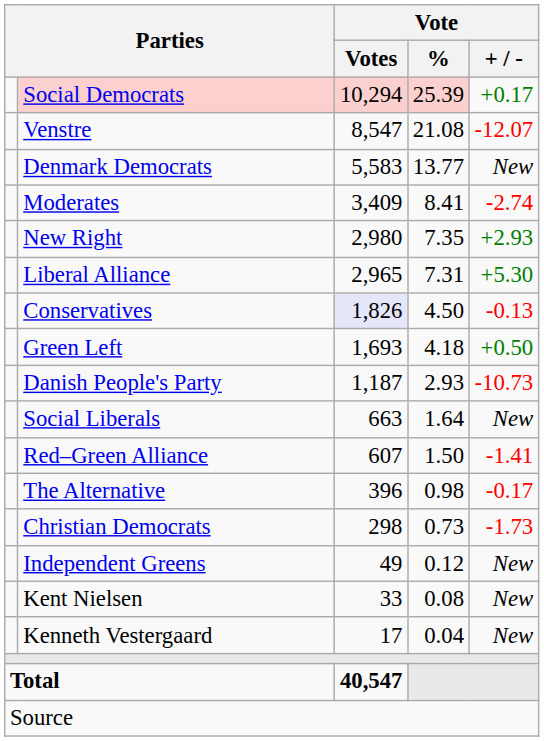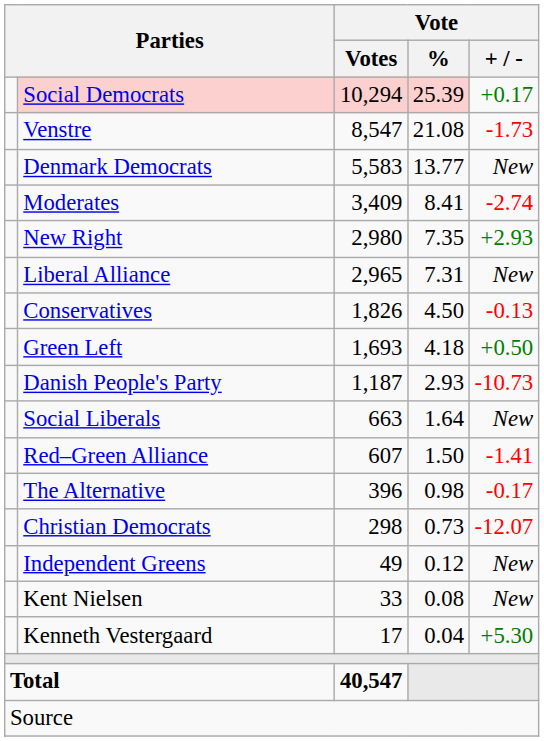(504, 130) -12.07 -> (509, 130) -1.73
(507, 274) +5.30 -> (513, 274) New
(377, 310) lavender background -> (377, 310) no background
(509, 526) -1.73 -> (504, 526) -12.07
(513, 635) New -> (507, 635) +5.30
